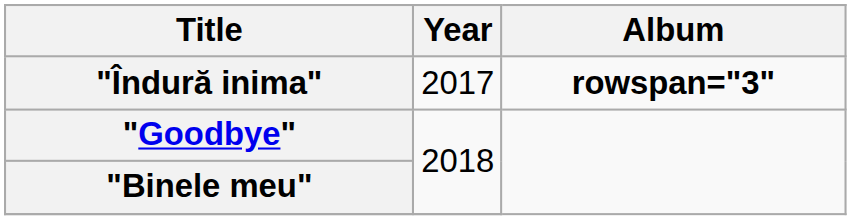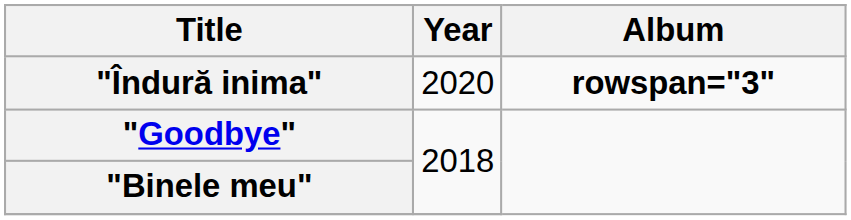(458, 82) 2017 -> (458, 82) 2020
